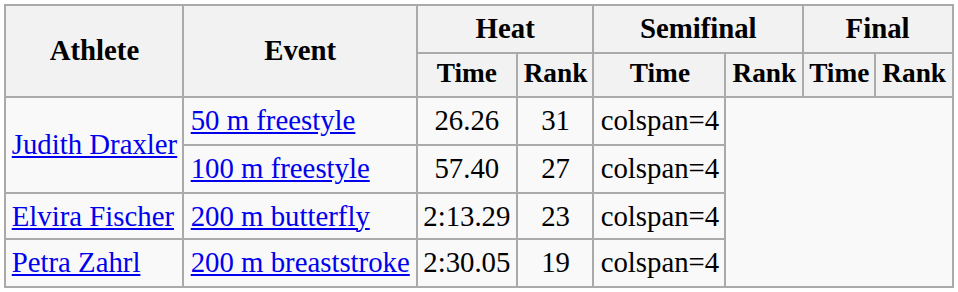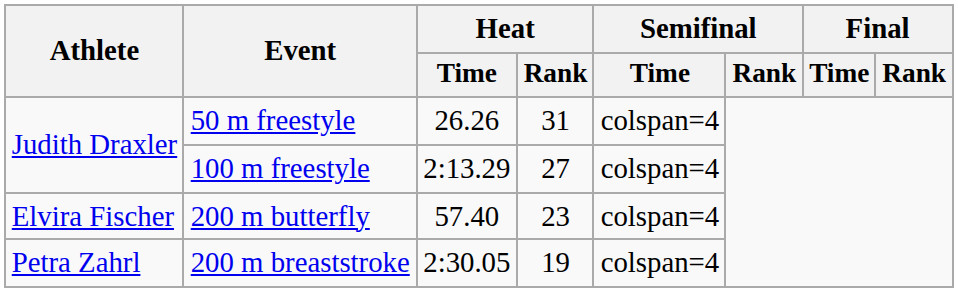(467, 168) 57.40 -> (467, 168) 2:13.29
(467, 216) 2:13.29 -> (467, 216) 57.40
